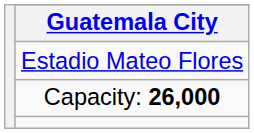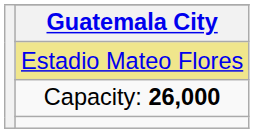(132, 60) no background -> (132, 60) khaki background
